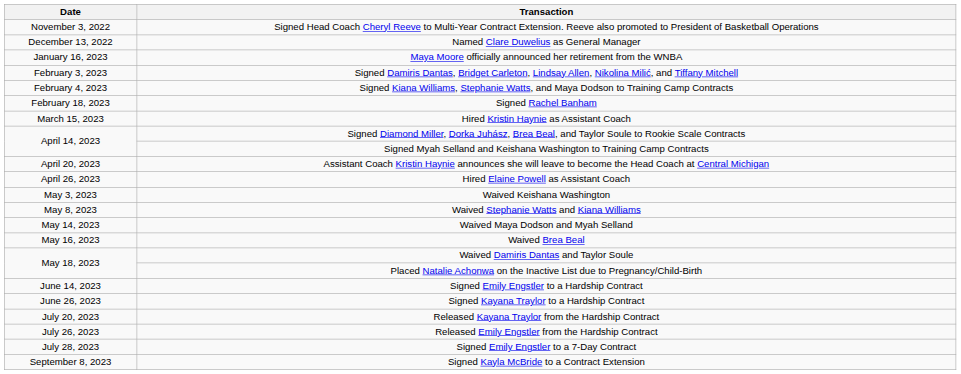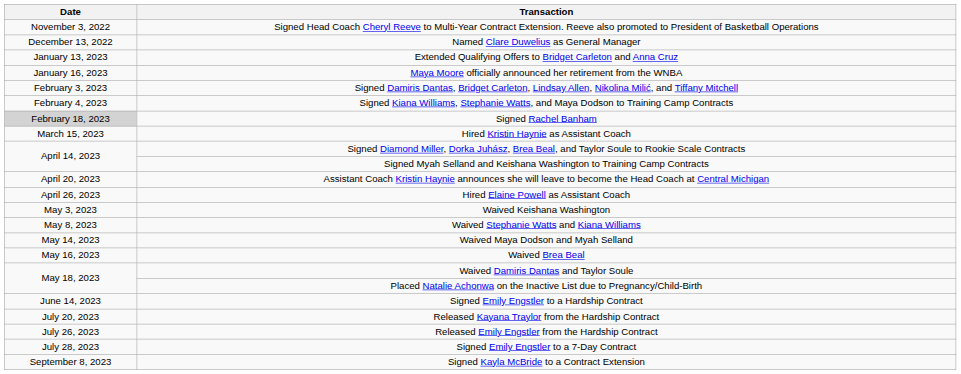+ row: (546, 57)
(71, 103) no background -> (71, 118) lightgrey background
- row: (546, 301)
